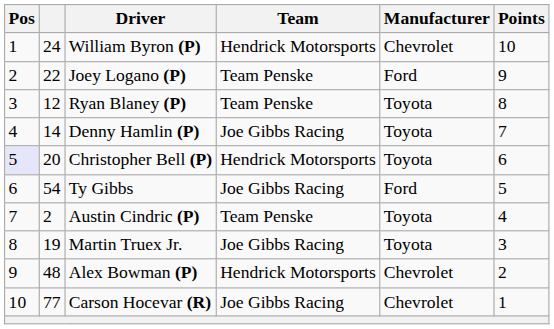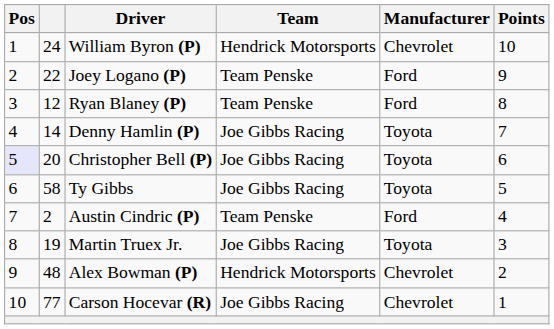(408, 103) Toyota -> (400, 103) Ford
(298, 159) Hendrick Motorsports -> (282, 159) Joe Gibbs Racing
(52, 187) 54 -> (52, 187) 58
(400, 187) Ford -> (408, 187) Toyota
(408, 216) Toyota -> (400, 216) Ford
